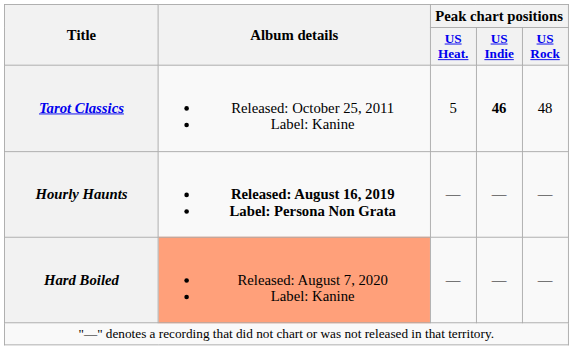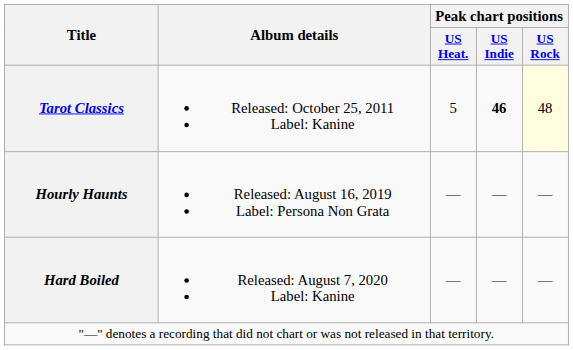(545, 108) no background -> (545, 108) lightyellow background
(294, 202) bold -> (294, 202) normal
(294, 288) lightsalmon background -> (294, 288) no background
